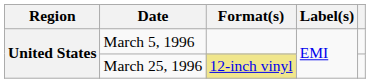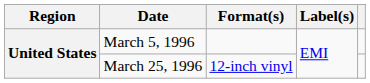(251, 66) khaki background -> (251, 66) no background
